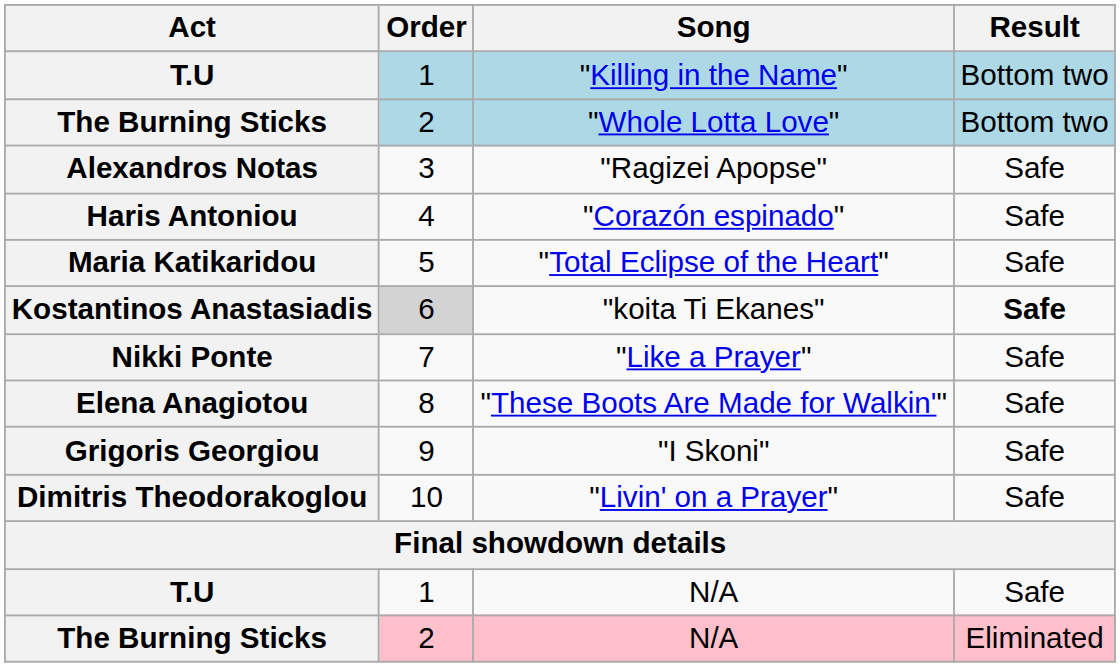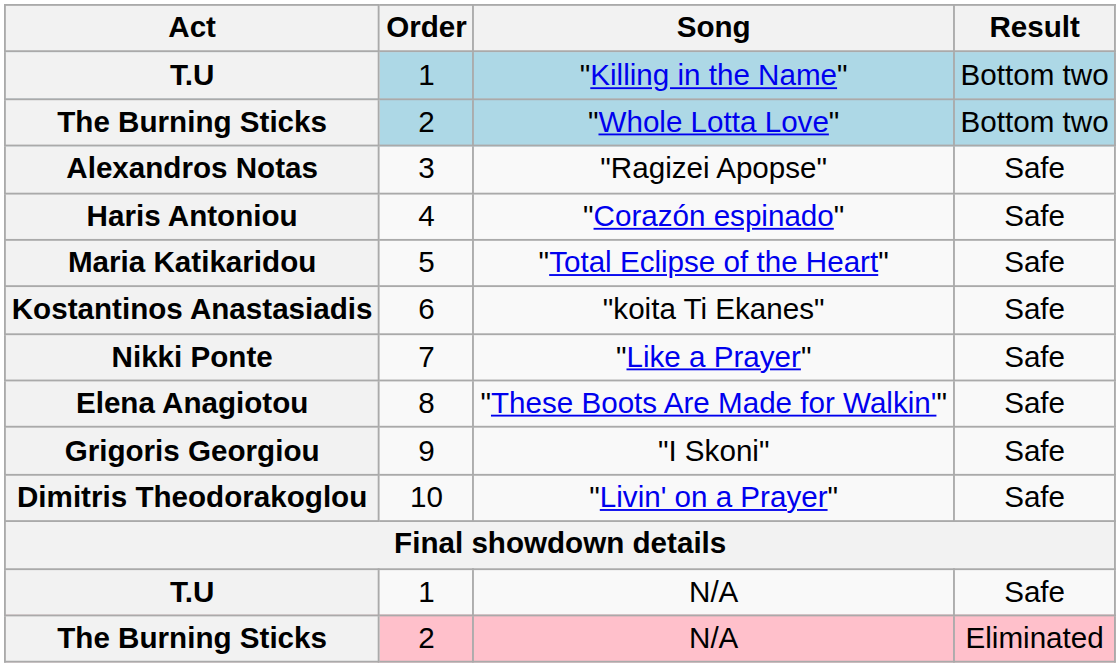(426, 309) lightgrey background -> (426, 309) no background
(1035, 309) bold -> (1035, 309) normal
